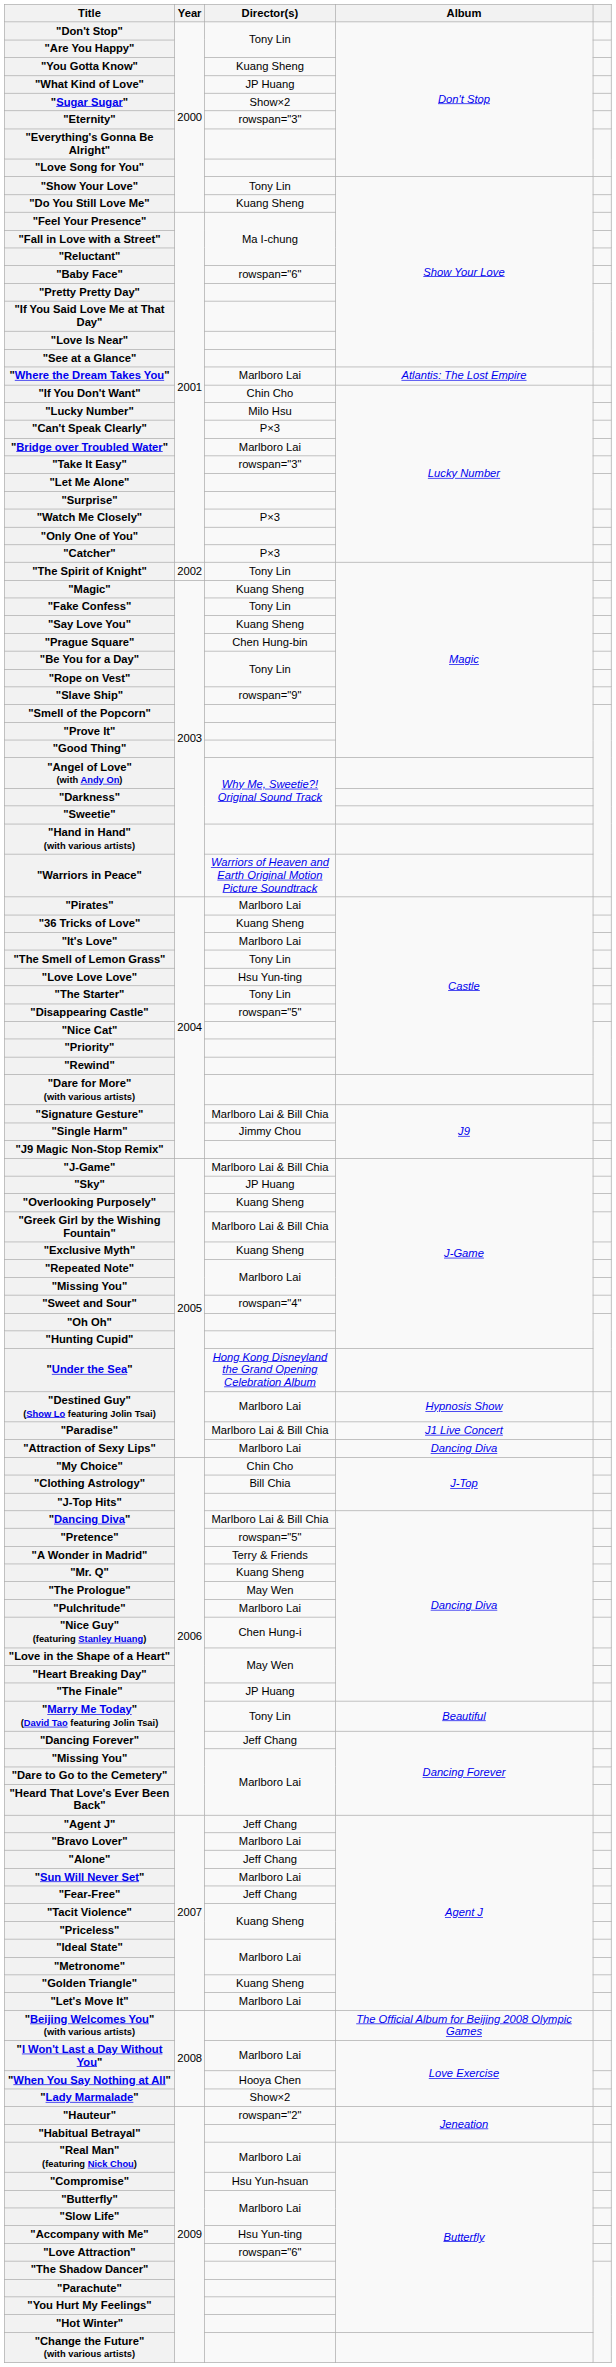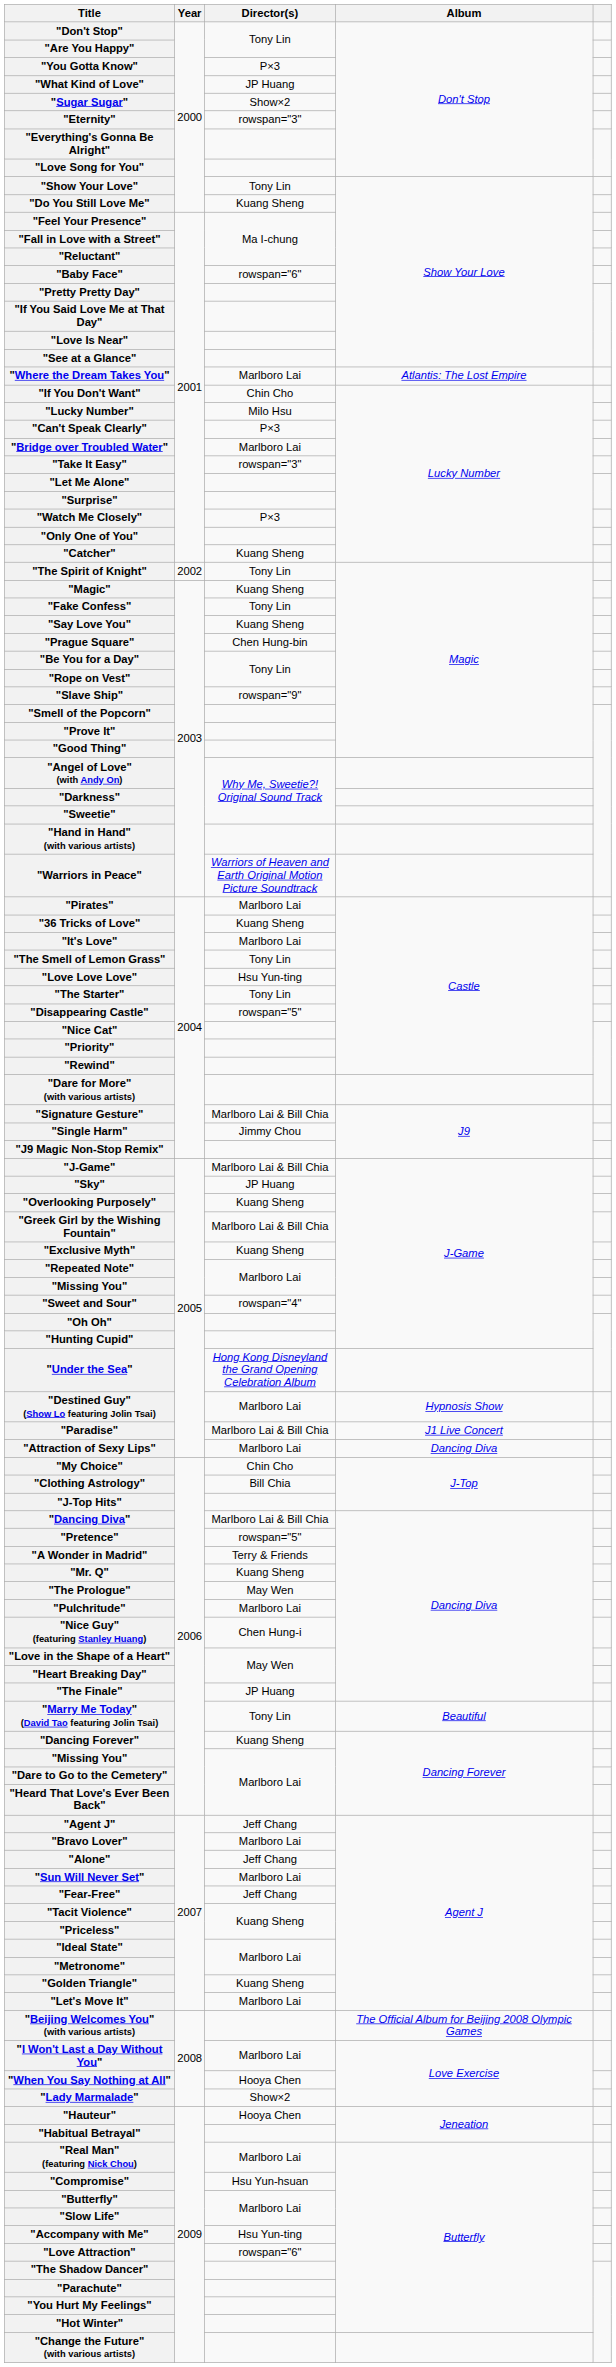(270, 66) Kuang Sheng -> (270, 66) P×3
(270, 553) P×3 -> (270, 553) Kuang Sheng
(270, 1740) Jeff Chang -> (270, 1740) Kuang Sheng
(270, 2115) rowspan="2" -> (270, 2115) Hooya Chen
